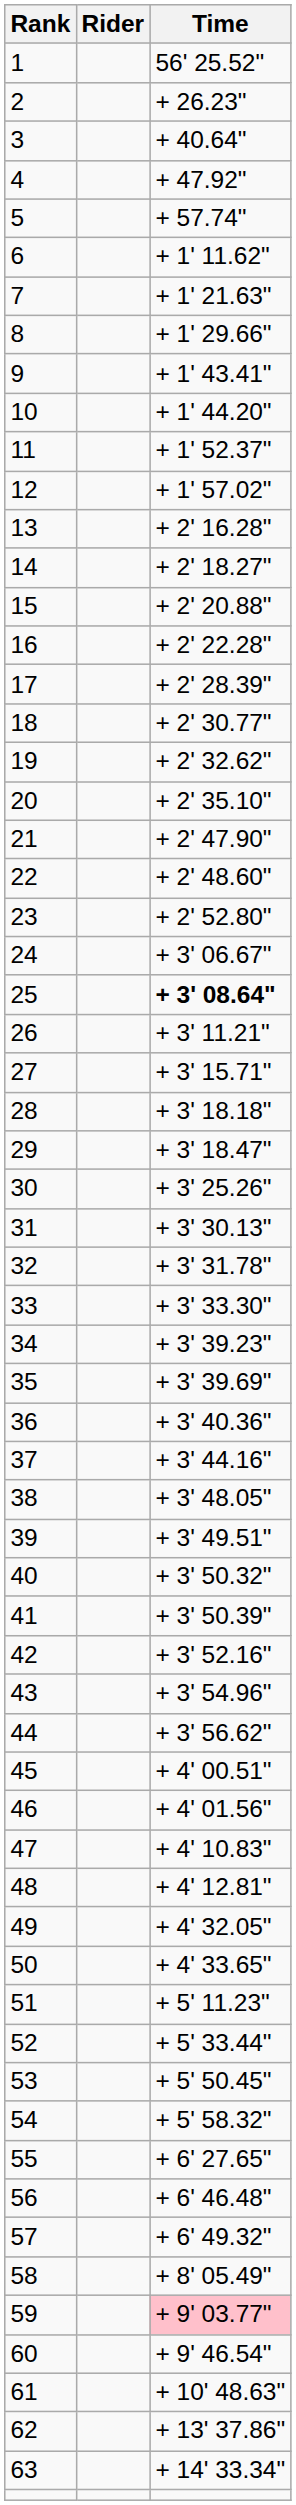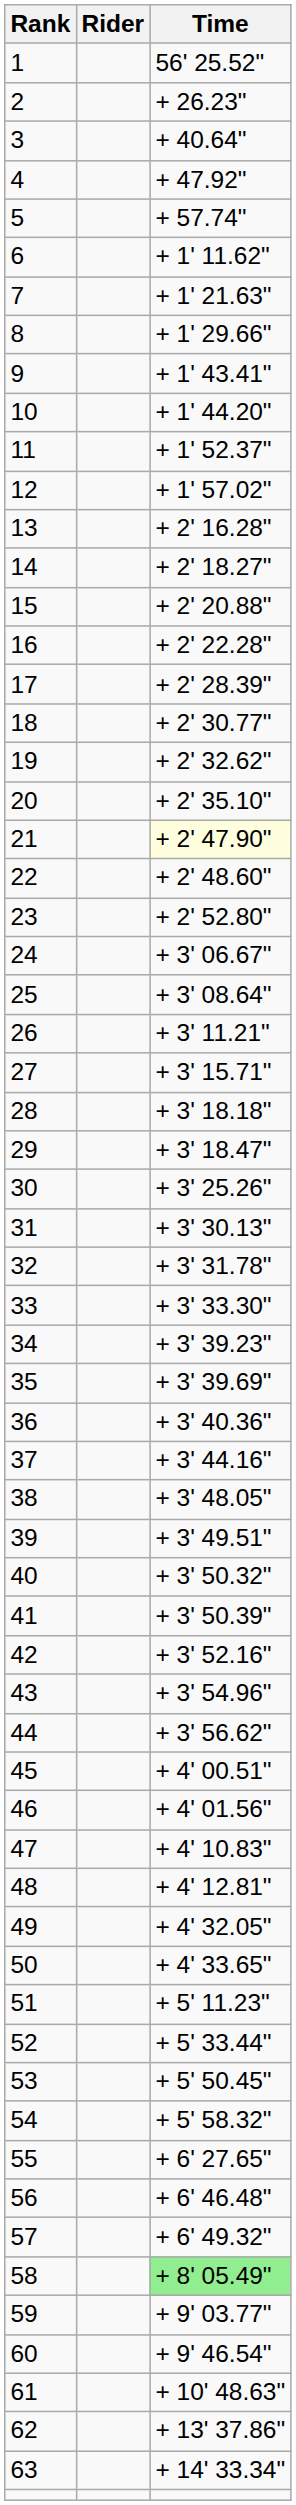(213, 839) no background -> (213, 839) lightyellow background
(216, 994) bold -> (213, 994) normal
(213, 2275) no background -> (213, 2275) lightgreen background
(213, 2314) pink background -> (213, 2314) no background
